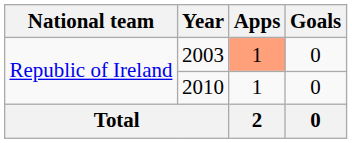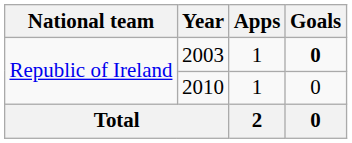(257, 54) lightsalmon background -> (257, 54) no background
(316, 54) normal -> (316, 54) bold
